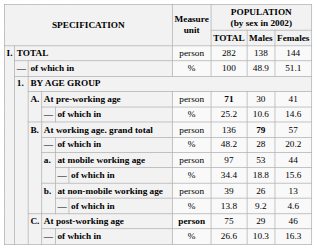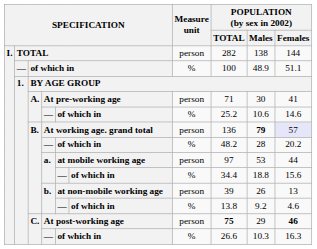(229, 98) bold -> (229, 98) normal
(293, 129) no background -> (293, 129) lavender background
(192, 220) bold -> (192, 220) normal
(229, 220) normal -> (229, 220) bold
(293, 220) normal -> (293, 220) bold
